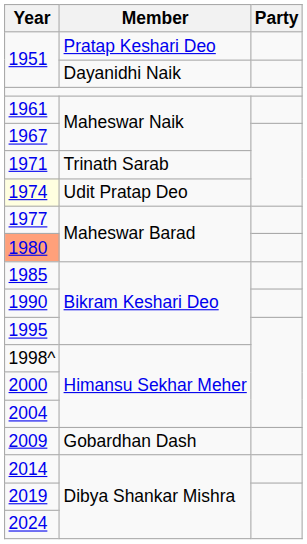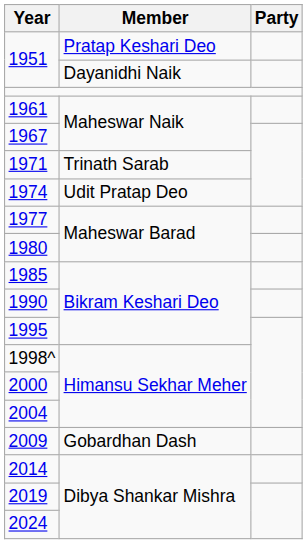(28, 192) lightyellow background -> (28, 192) no background
(28, 247) lightsalmon background -> (28, 247) no background
